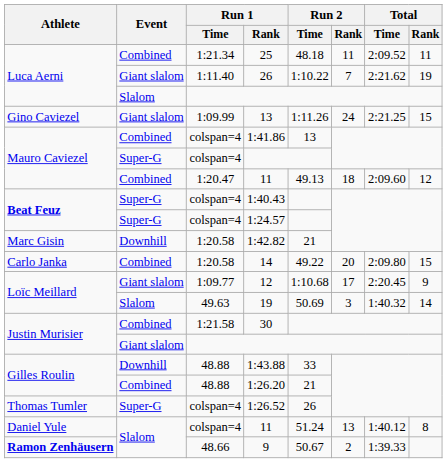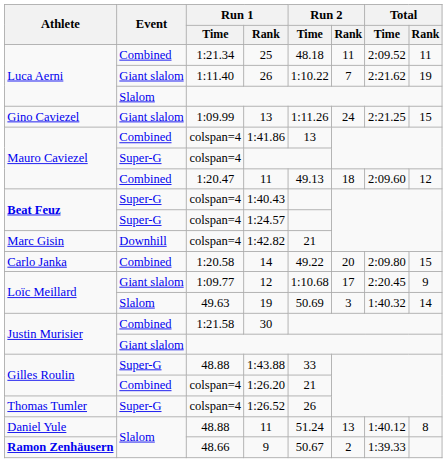(215, 241) 1:20.58 -> (215, 241) colspan=4
(143, 365) Downhill -> (140, 365) Super-G
(215, 386) 48.88 -> (215, 386) colspan=4
(215, 427) colspan=4 -> (215, 427) 48.88
